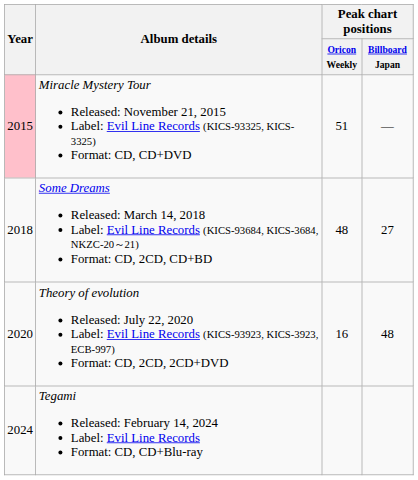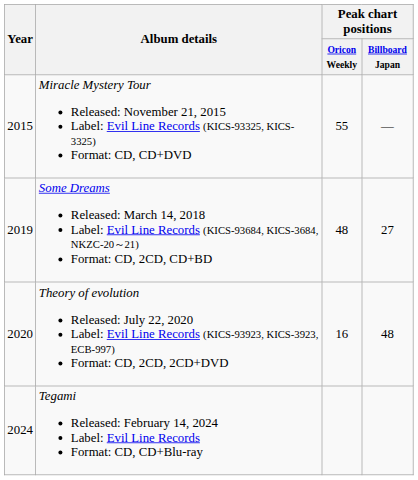(20, 126) pink background -> (20, 126) no background
(342, 126) 51 -> (342, 126) 55
(20, 230) 2018 -> (20, 230) 2019
